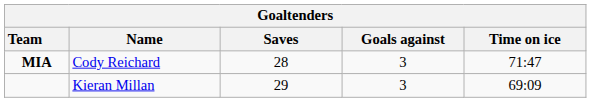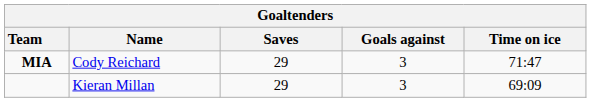(281, 62) 28 -> (281, 62) 29
